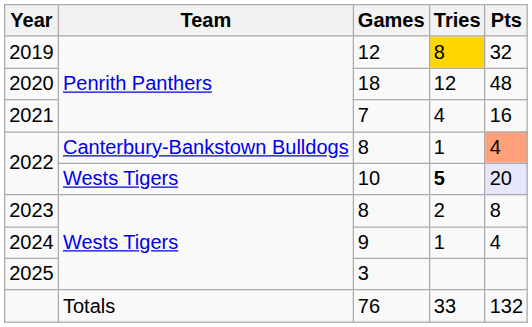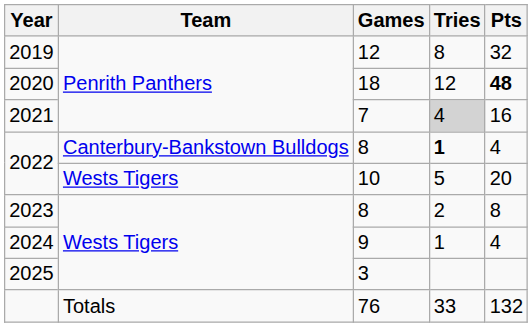(439, 52) gold background -> (439, 52) no background
(501, 83) normal -> (501, 83) bold
(439, 115) no background -> (439, 115) lightgrey background
(439, 147) normal -> (439, 147) bold
(495, 147) lightsalmon background -> (495, 147) no background
(439, 178) bold -> (439, 178) normal
(501, 178) lavender background -> (501, 178) no background
